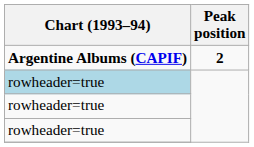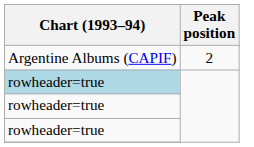(97, 57) bold -> (92, 57) normal
(220, 57) bold -> (209, 57) normal
